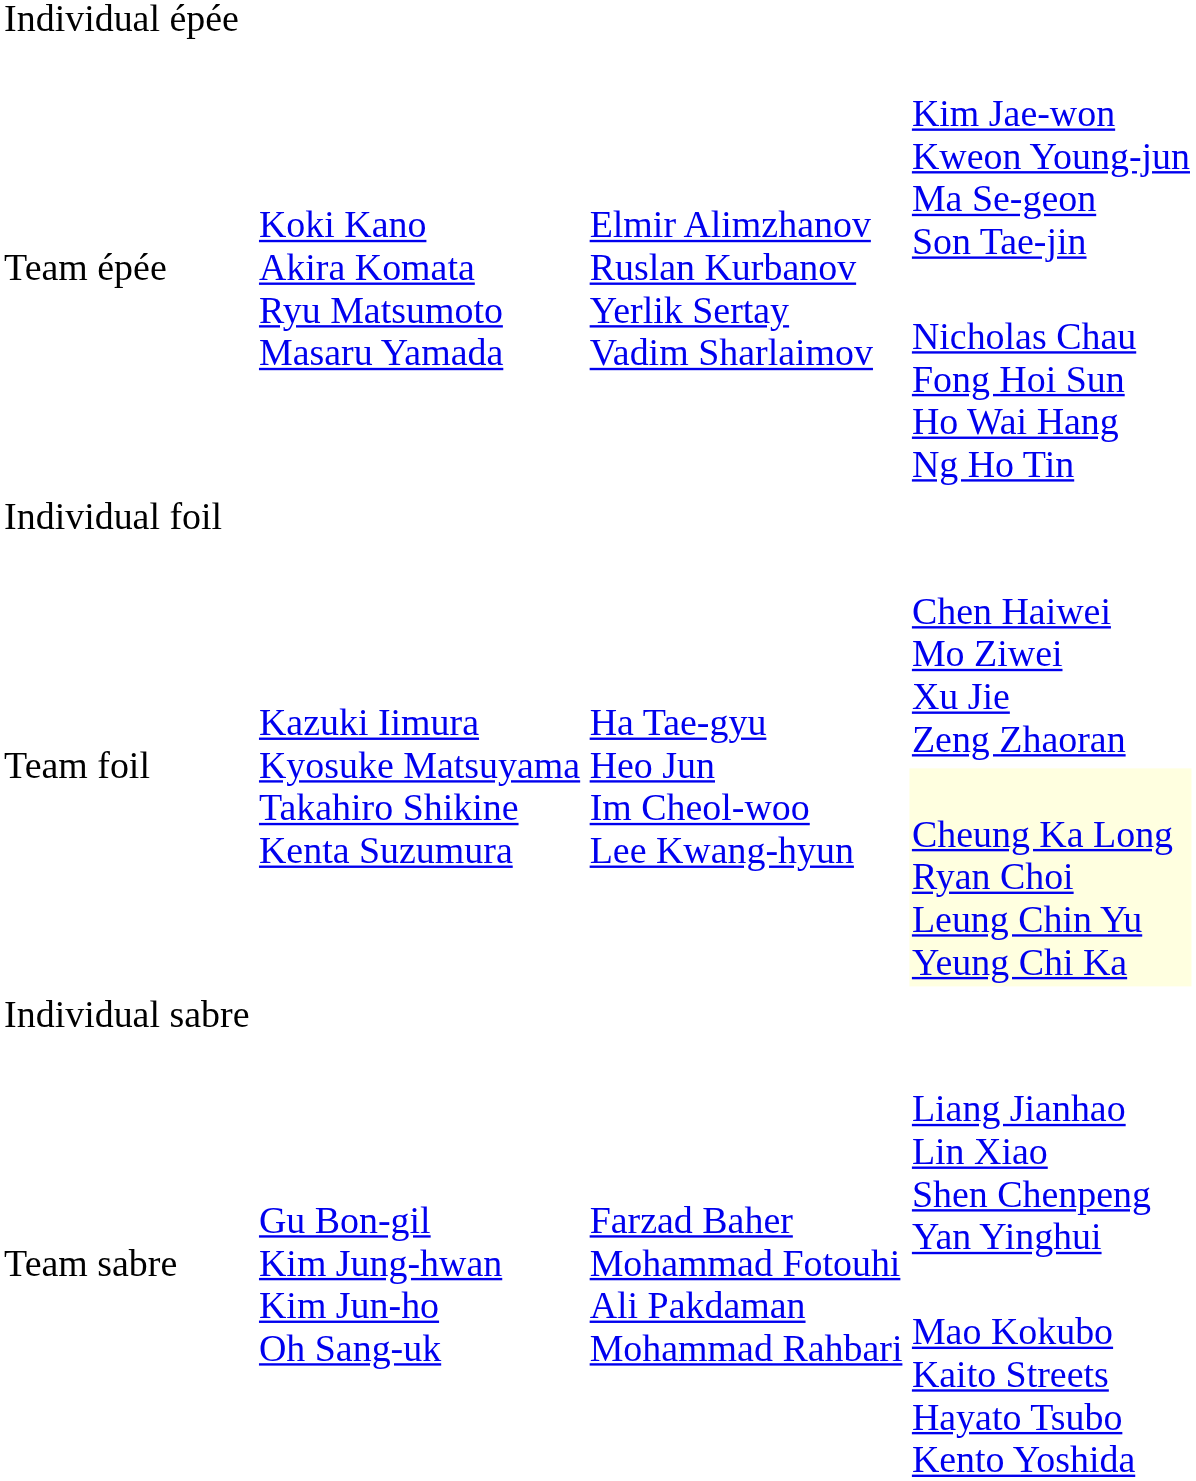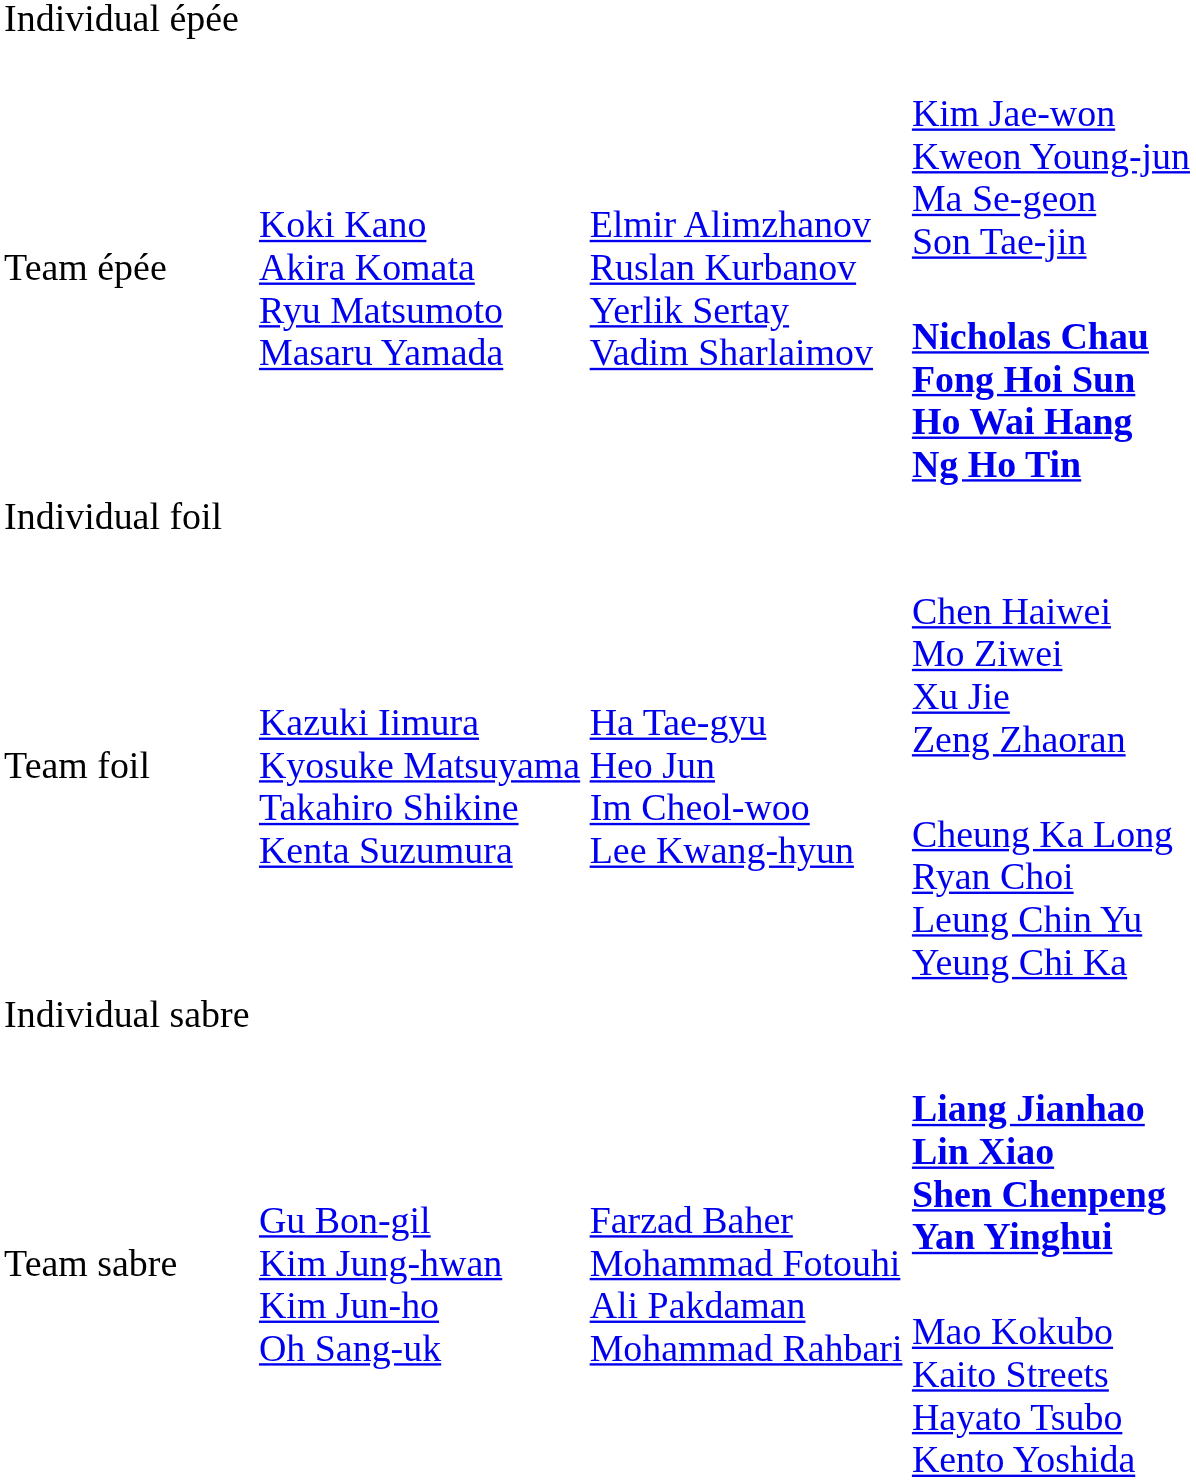(1024, 400) normal -> (1030, 400) bold
(1042, 898) lightyellow background -> (1042, 898) no background
(1031, 1172) normal -> (1039, 1172) bold
